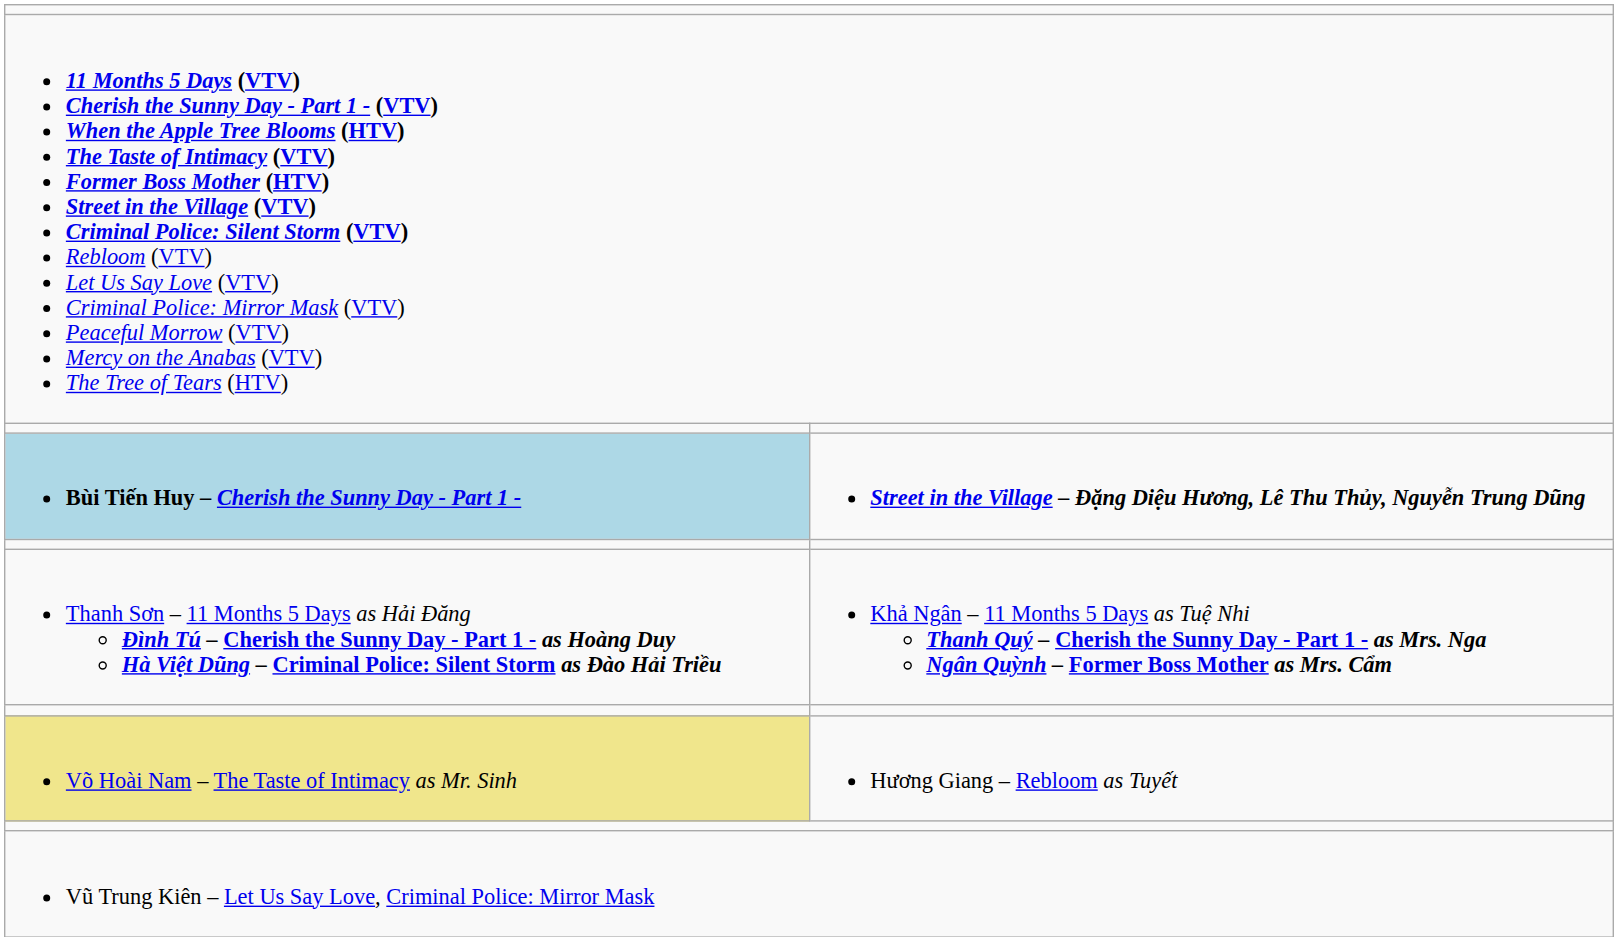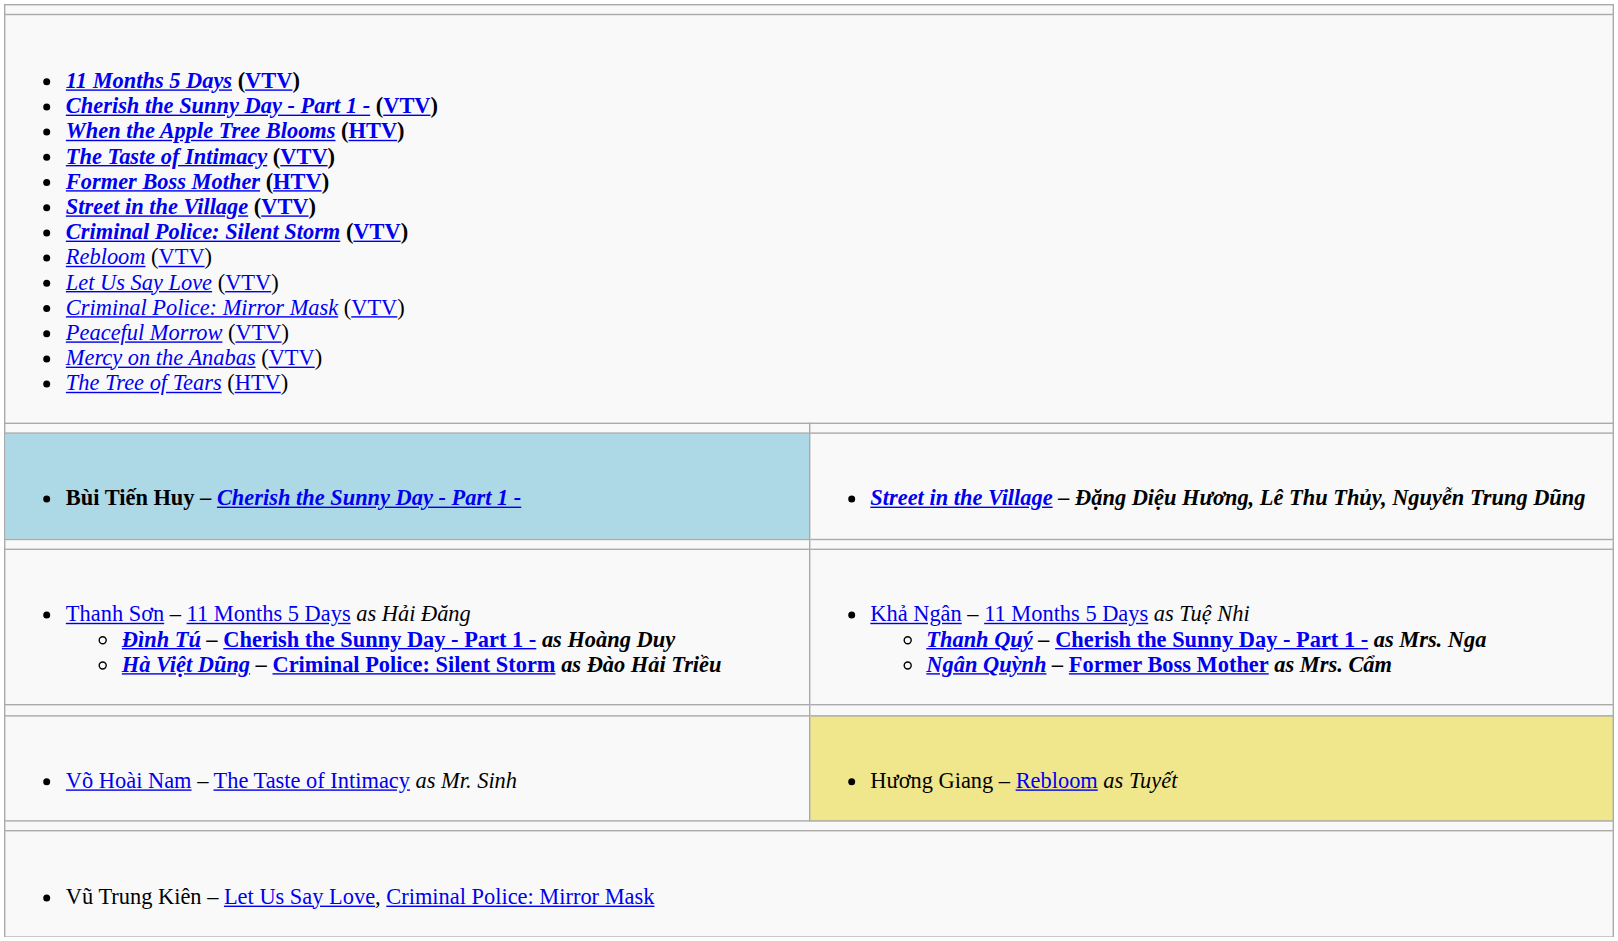(407, 781) khaki background -> (407, 781) no background
(1211, 781) no background -> (1211, 781) khaki background
